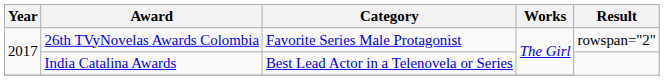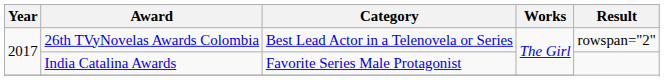(364, 39) Favorite Series Male Protagonist -> (389, 39) Best Lead Actor in a Telenovela or Series
(389, 63) Best Lead Actor in a Telenovela or Series -> (364, 63) Favorite Series Male Protagonist
